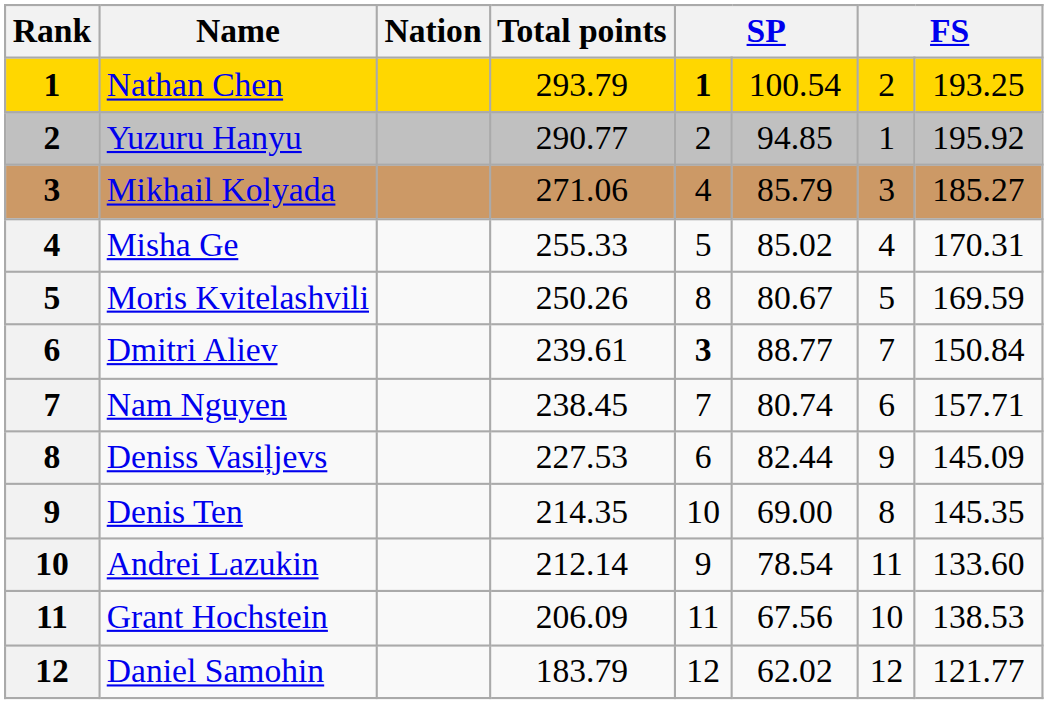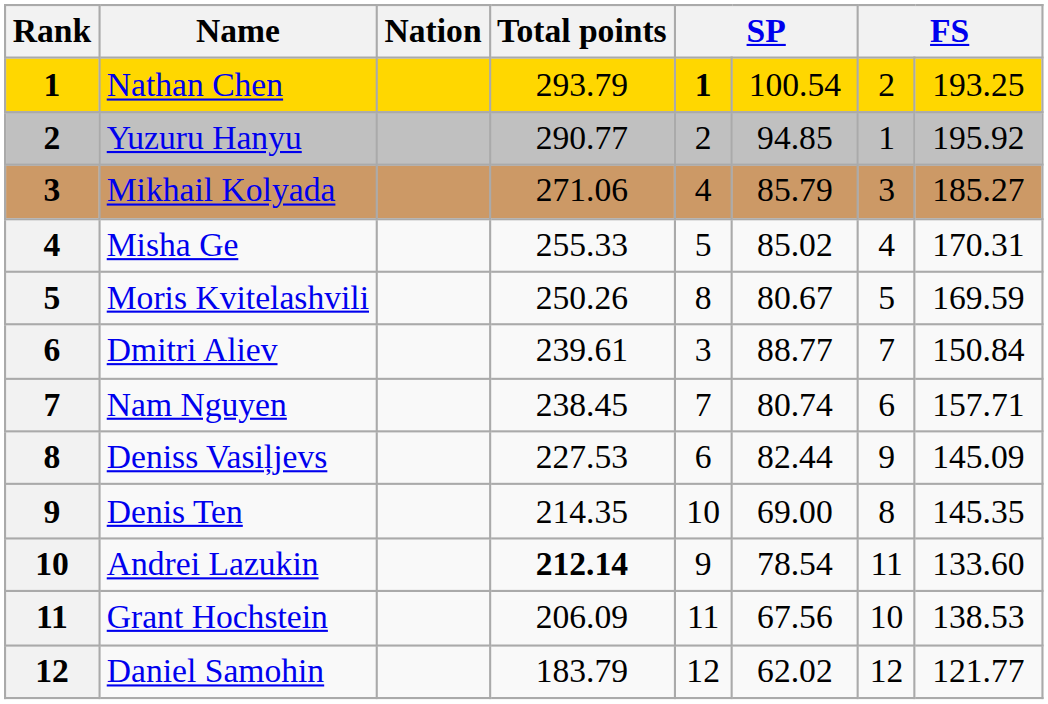(703, 350) bold -> (703, 350) normal
(582, 564) normal -> (582, 564) bold
